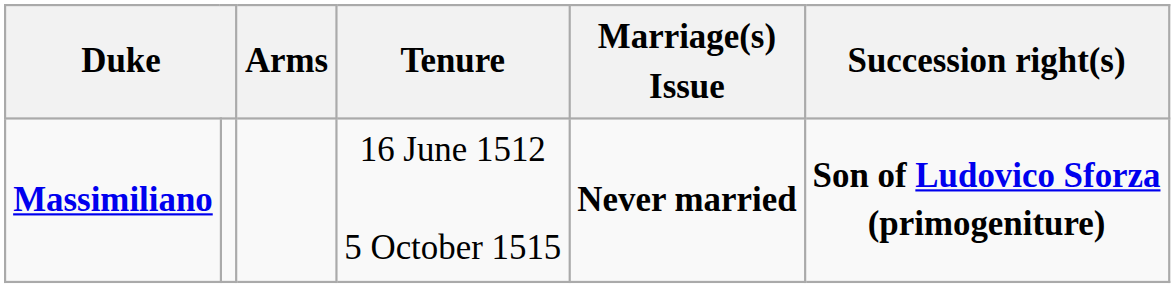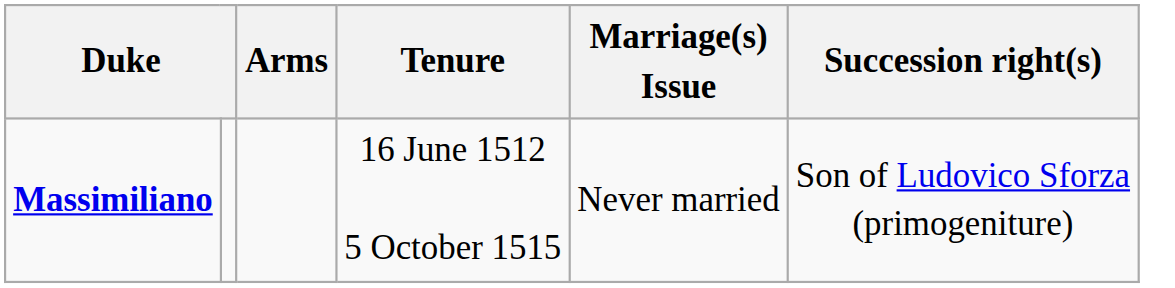(687, 199) bold -> (679, 199) normal
(987, 199) bold -> (963, 199) normal
